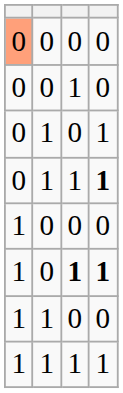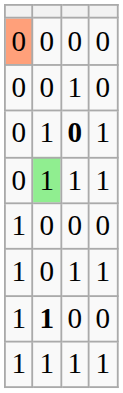(75, 133) normal -> (75, 133) bold
(47, 179) no background -> (47, 179) lightgreen background
(103, 179) bold -> (103, 179) normal
(75, 271) bold -> (75, 271) normal
(103, 271) bold -> (103, 271) normal
(47, 318) normal -> (47, 318) bold
